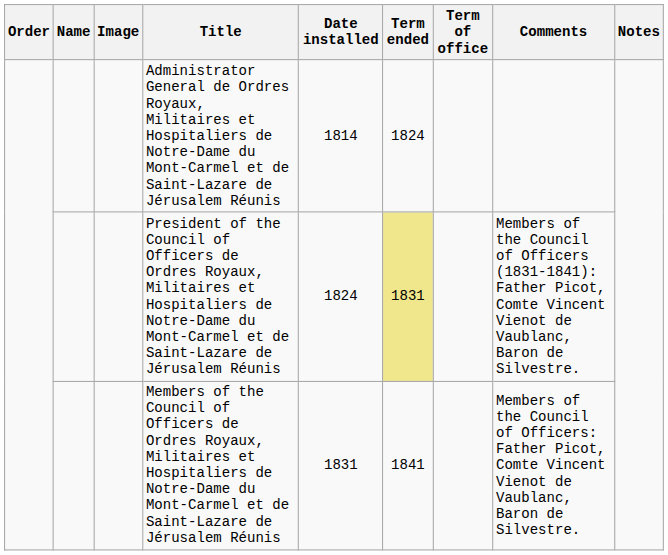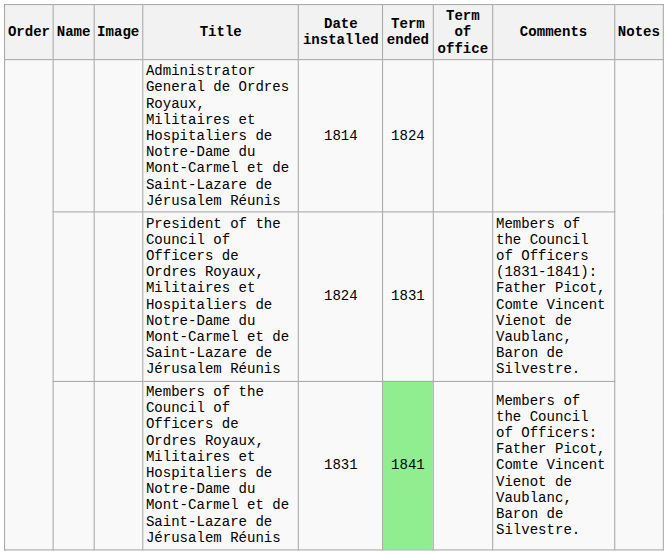(408, 297) khaki background -> (408, 297) no background
(408, 465) no background -> (408, 465) lightgreen background
